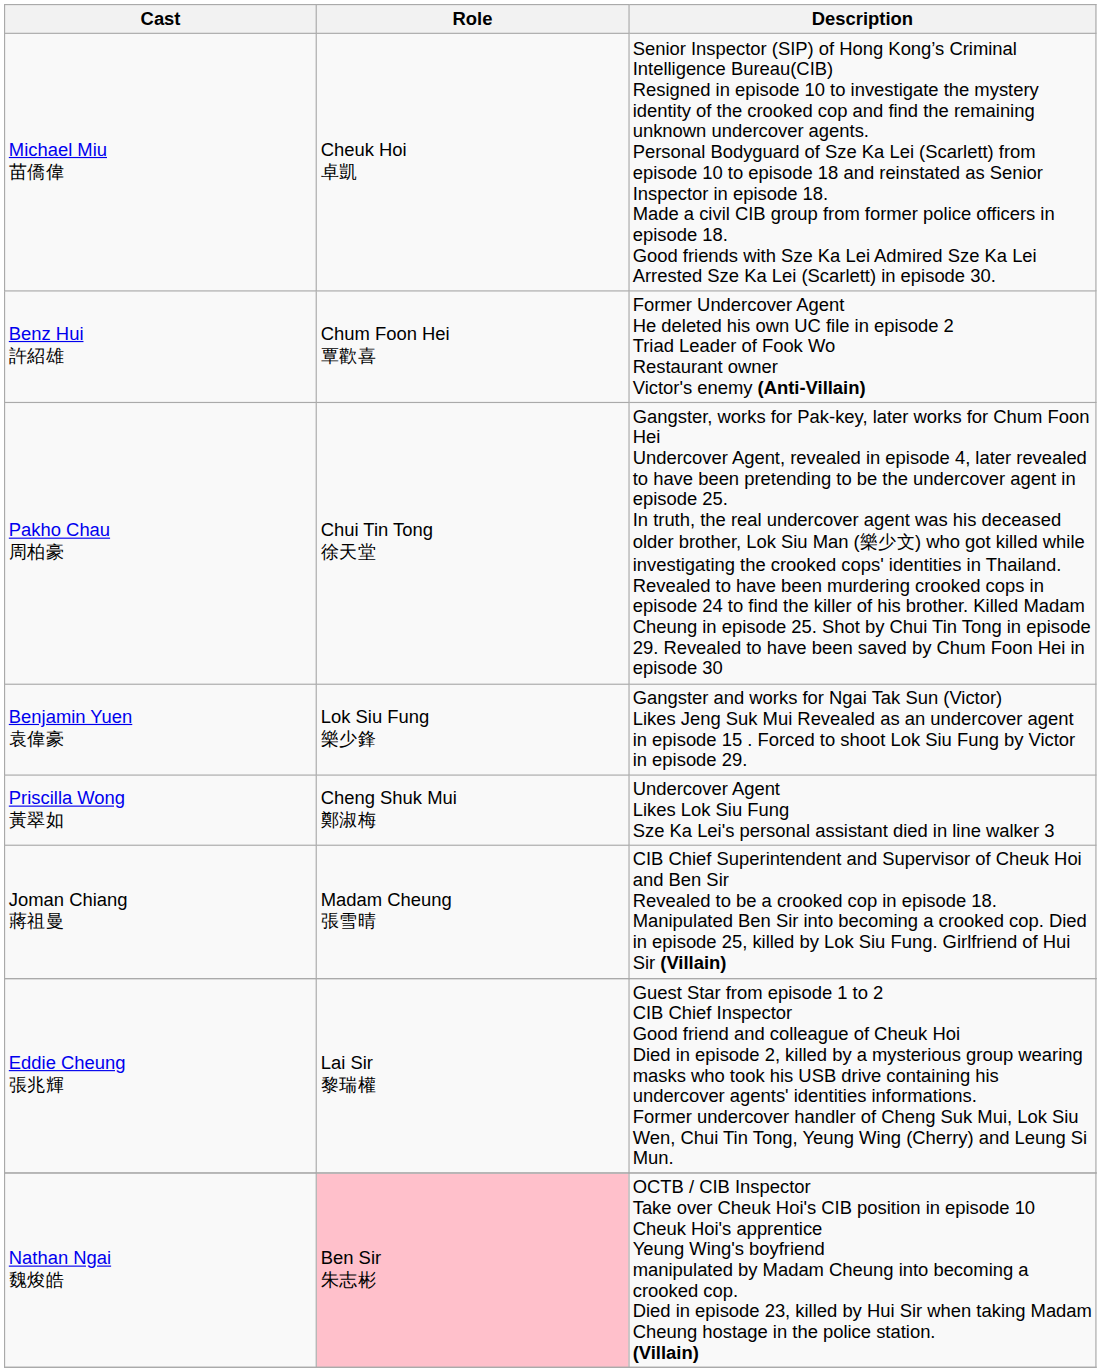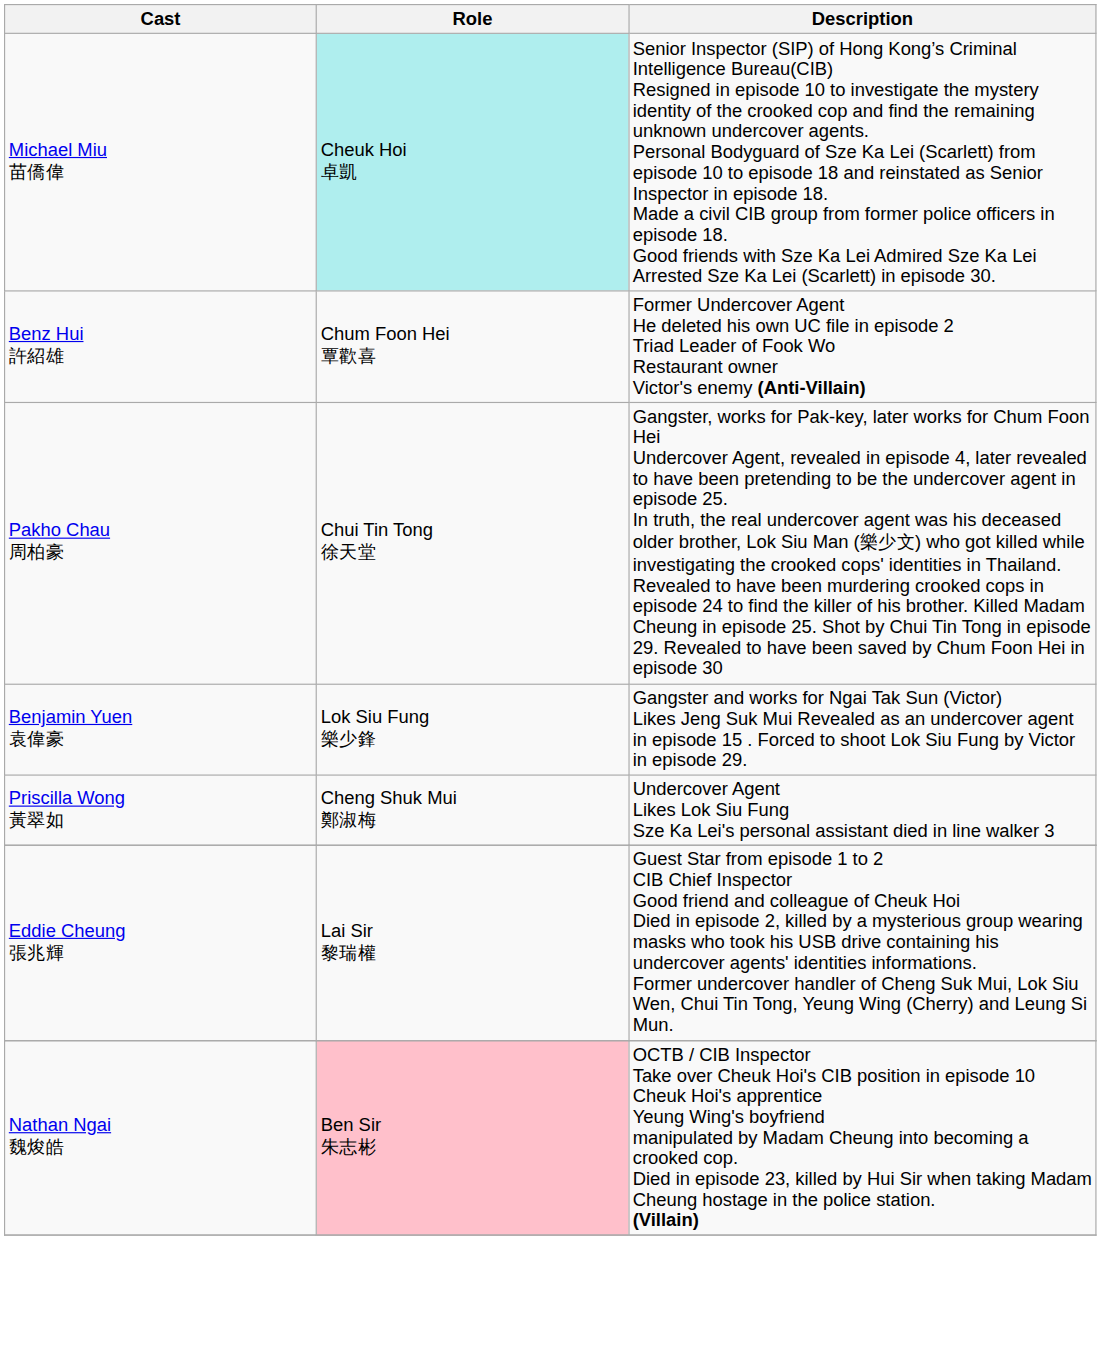(364, 160) no background -> (364, 160) paleturquoise background
- row: (68, 910)
